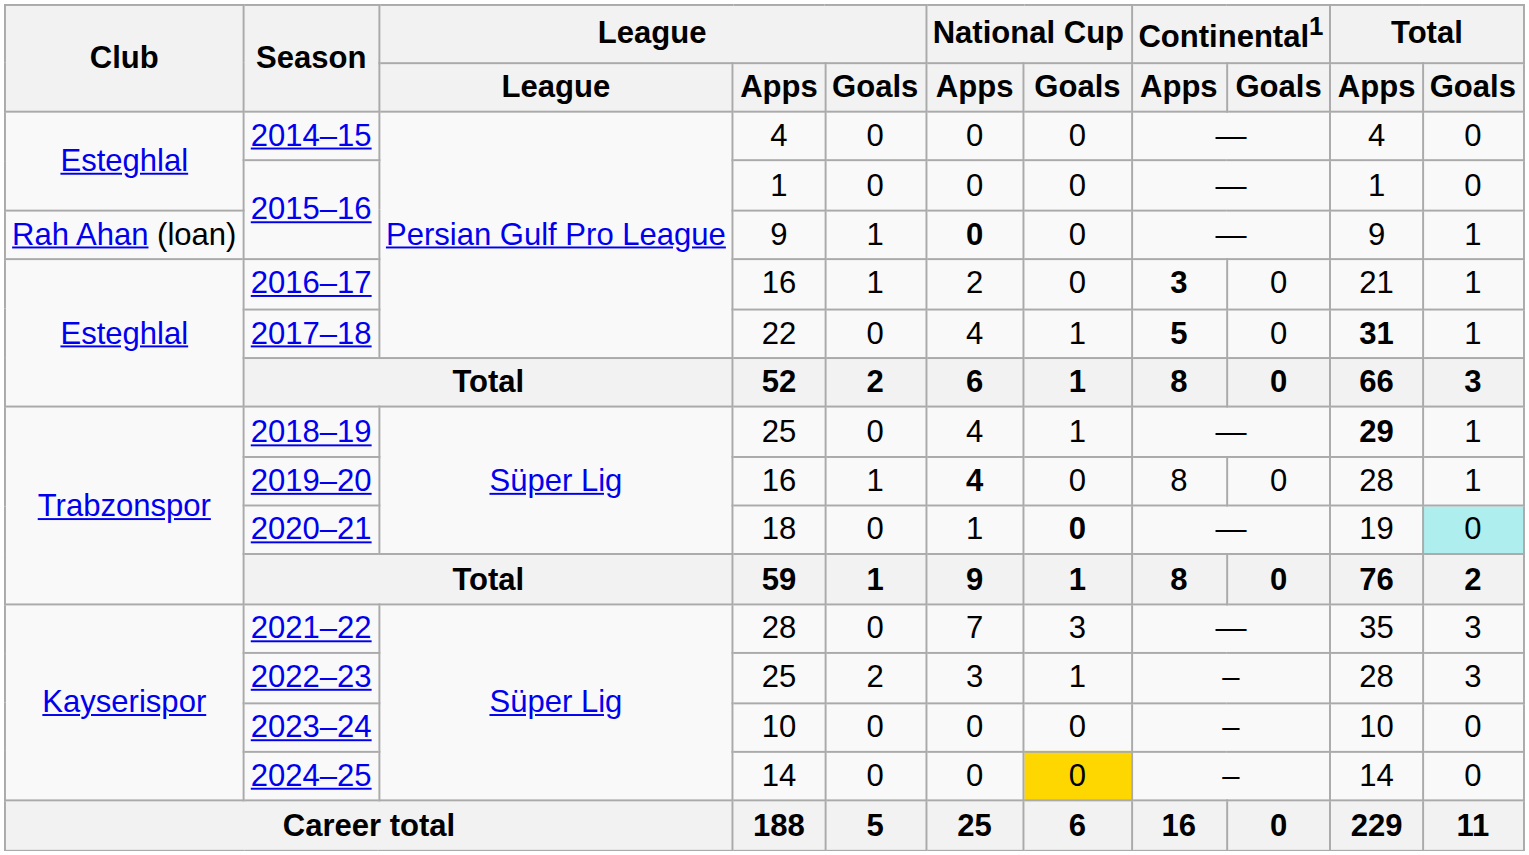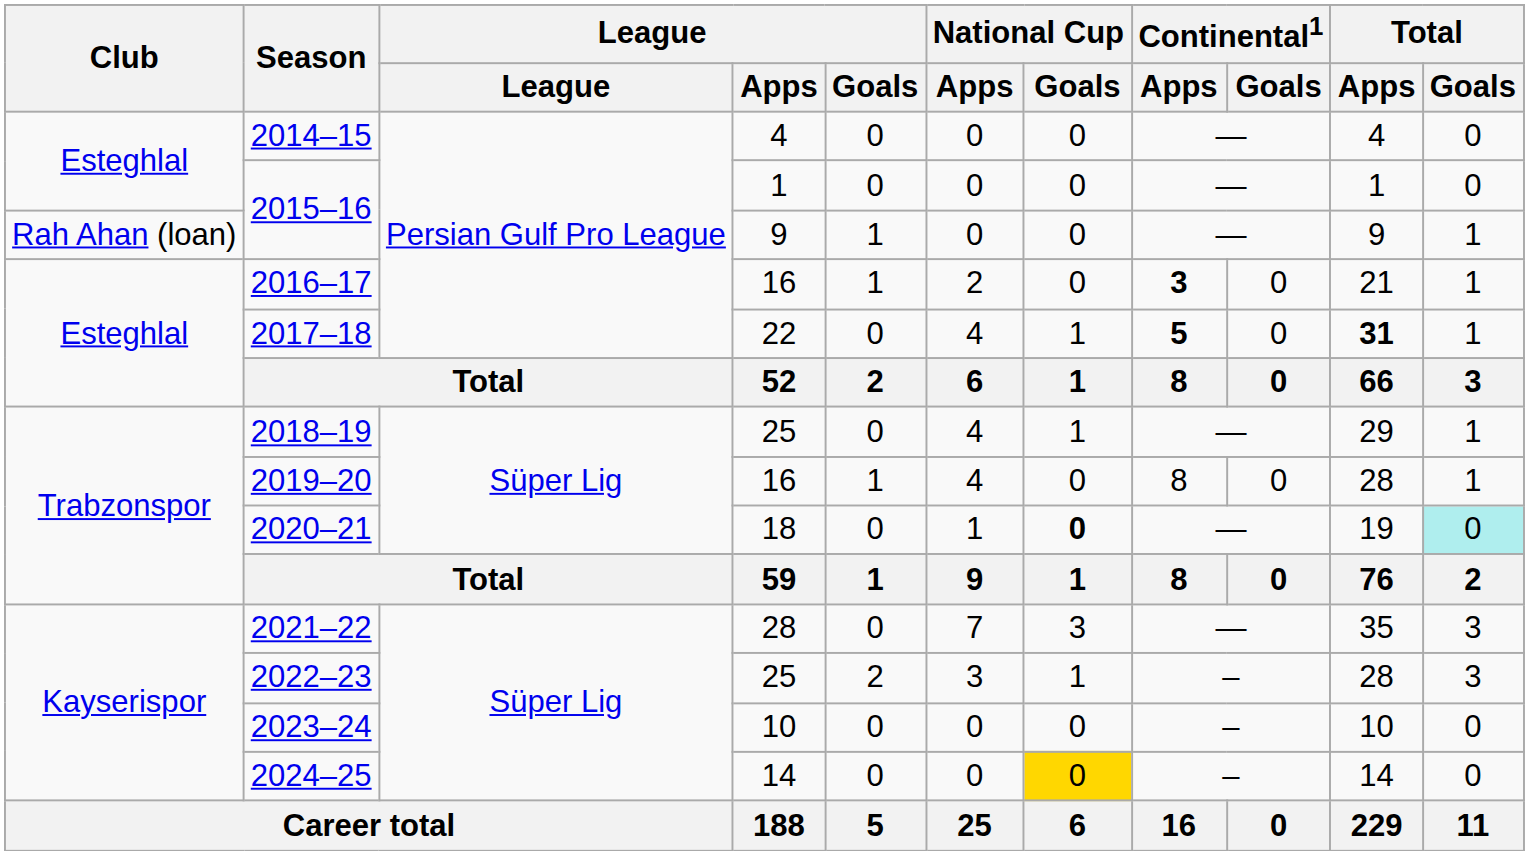(975, 234) bold -> (975, 234) normal
(1377, 431) bold -> (1377, 431) normal
(975, 480) bold -> (975, 480) normal
